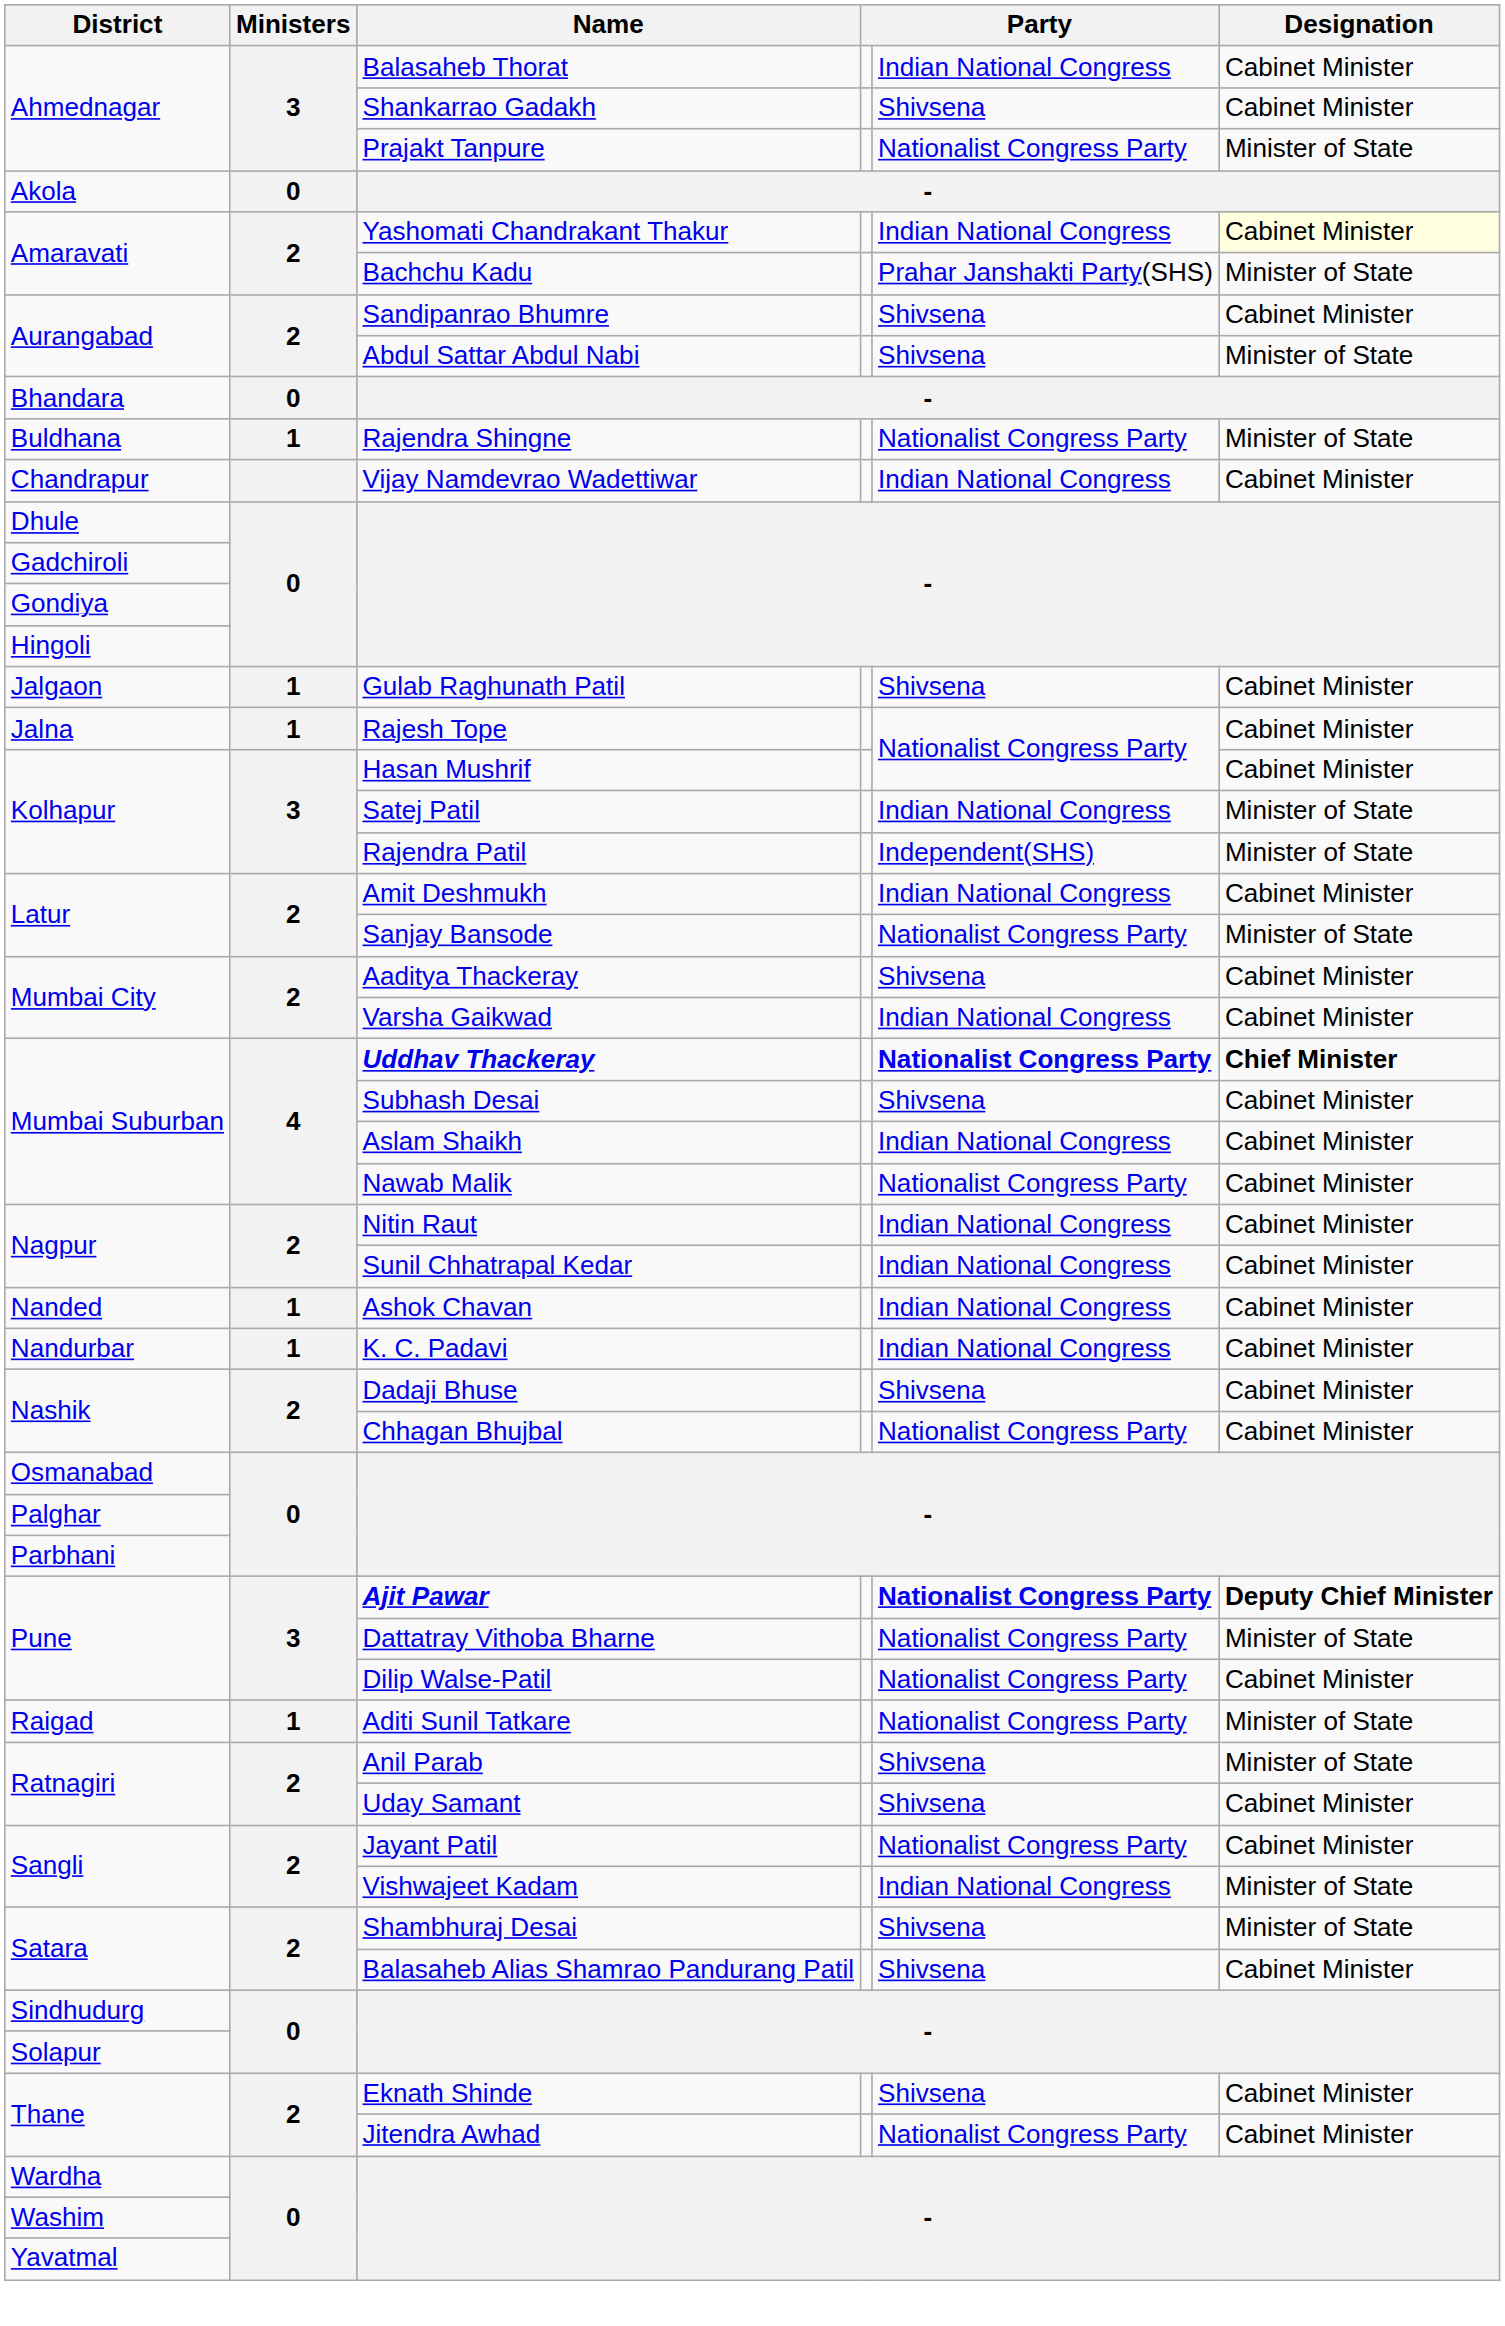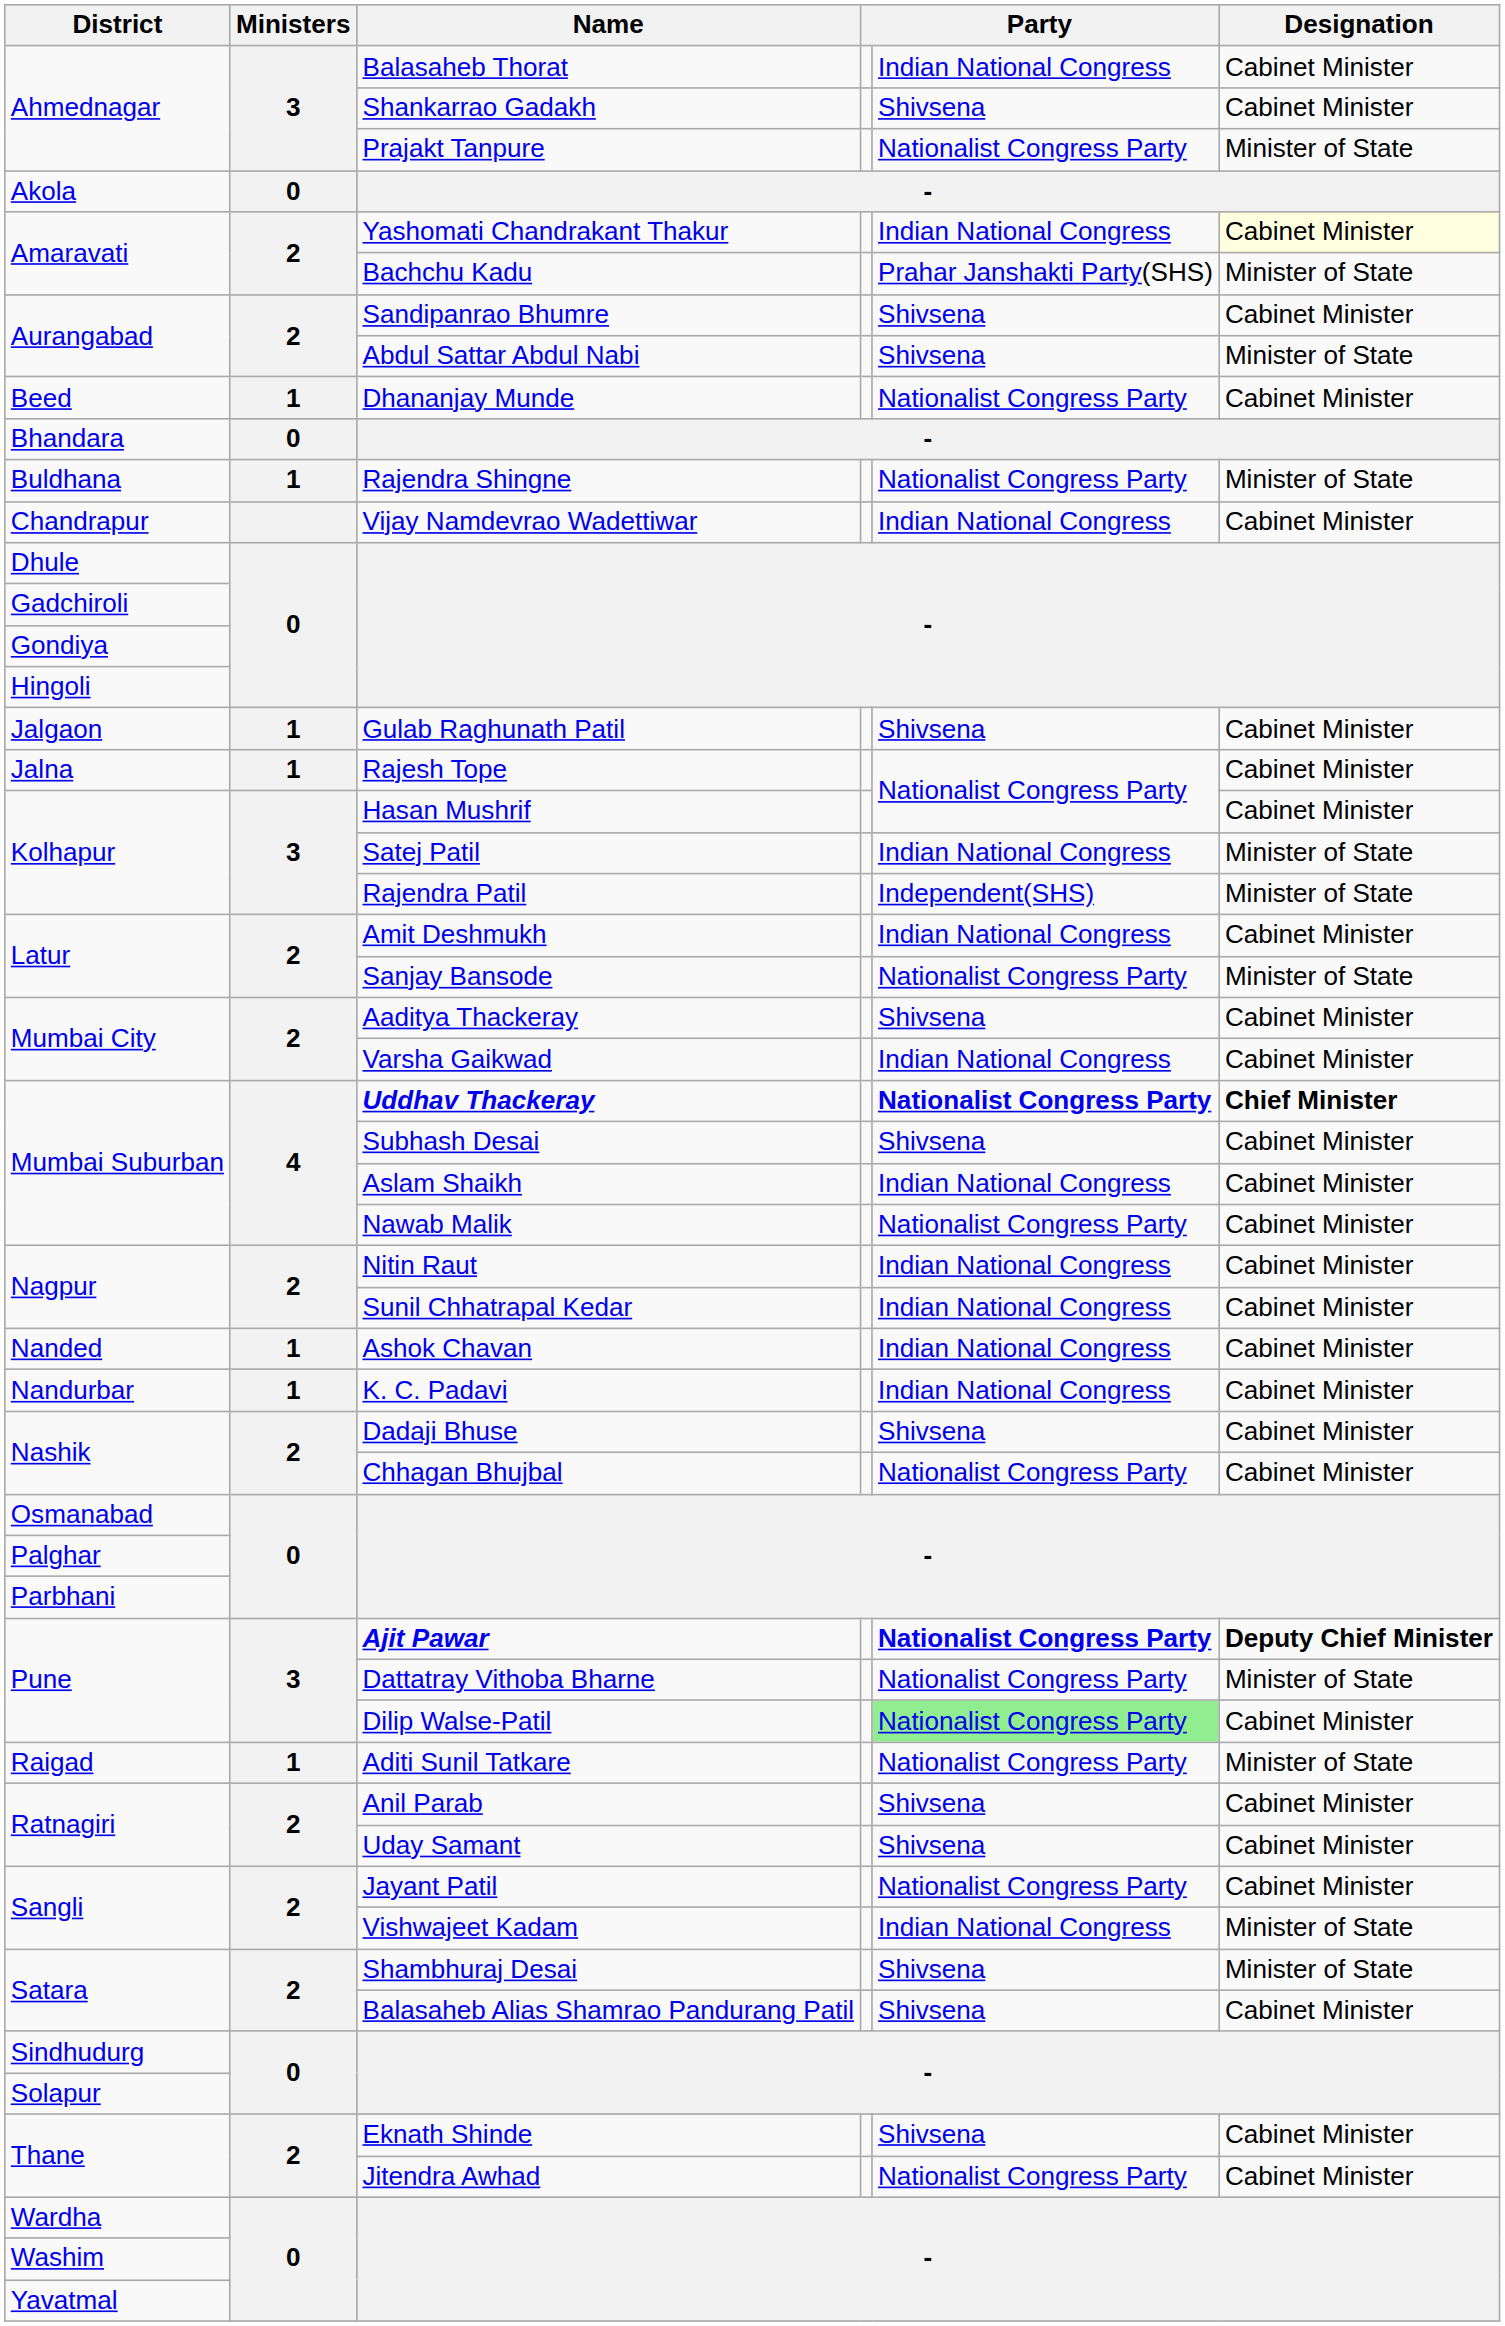+ row: (41, 397)
(1032, 1679) no background -> (1032, 1720) lightgreen background
(1319, 1762) Minister of State -> (1319, 1803) Cabinet Minister
